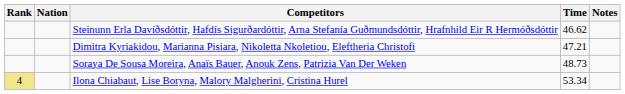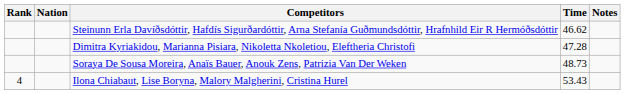(575, 47) 47.21 -> (575, 47) 47.28
(19, 81) khaki background -> (19, 81) no background
(575, 81) 53.34 -> (575, 81) 53.43
